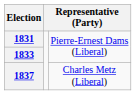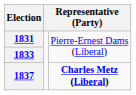(89, 76) normal -> (89, 76) bold
